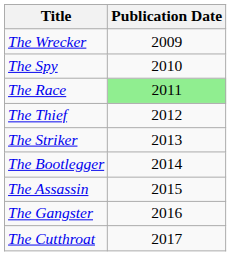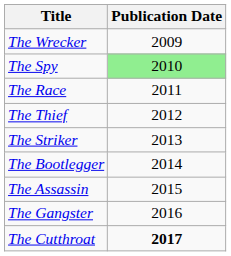(167, 66) no background -> (167, 66) lightgreen background
(167, 90) lightgreen background -> (167, 90) no background
(167, 238) normal -> (167, 238) bold
